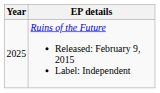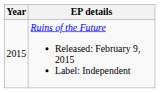(16, 53) 2025 -> (16, 53) 2015
